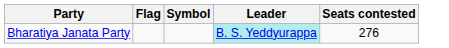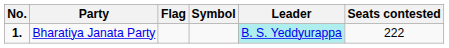+ column: (17, 14)
(369, 33) 276 -> (394, 33) 222
